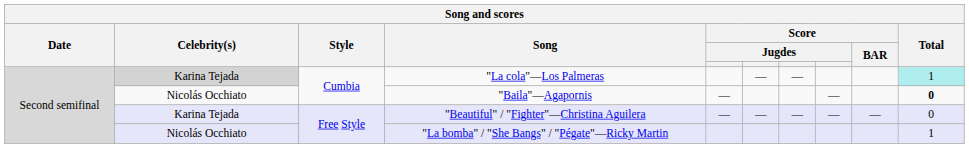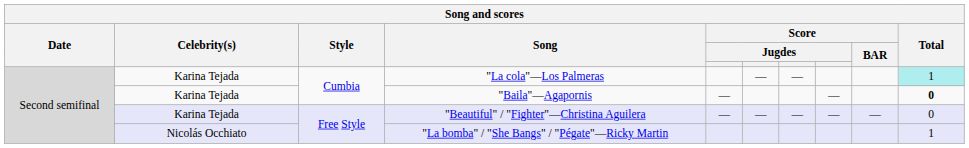(207, 76) lightgrey background -> (207, 76) no background
(207, 95) Nicolás Occhiato -> (207, 95) Karina Tejada
